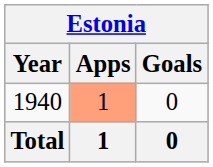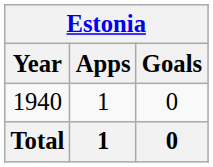(103, 102) lightsalmon background -> (103, 102) no background
